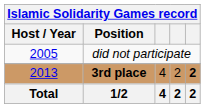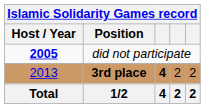(44, 53) normal -> (44, 53) bold
(162, 73) normal -> (162, 73) bold
(193, 73) bold -> (193, 73) normal
